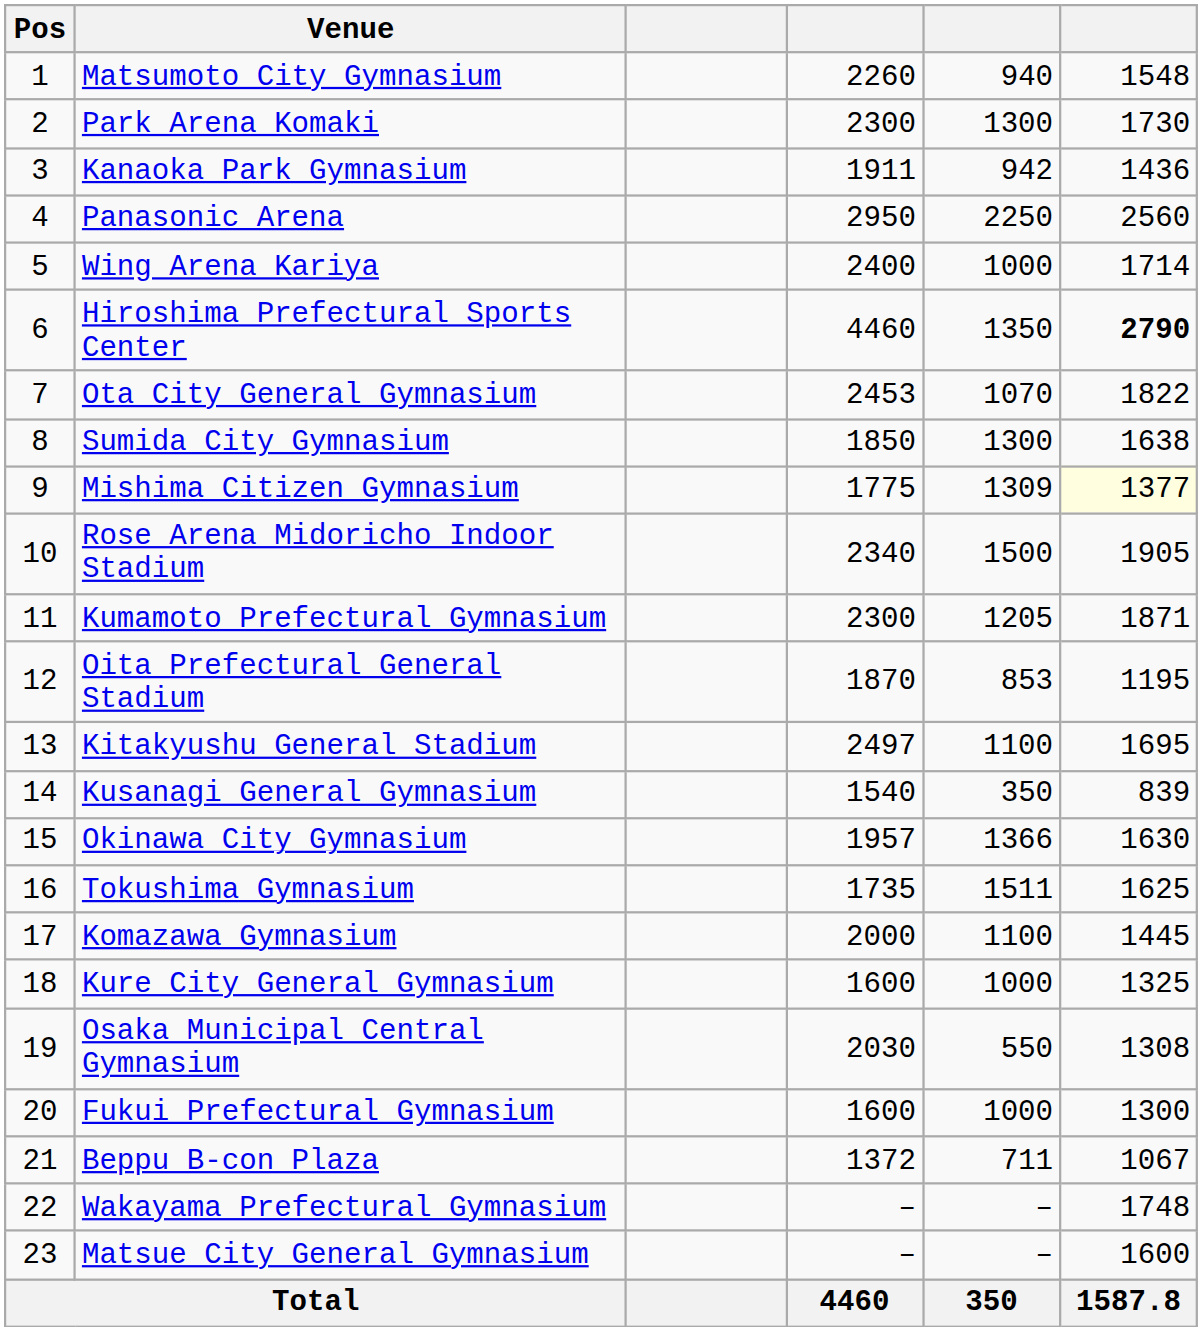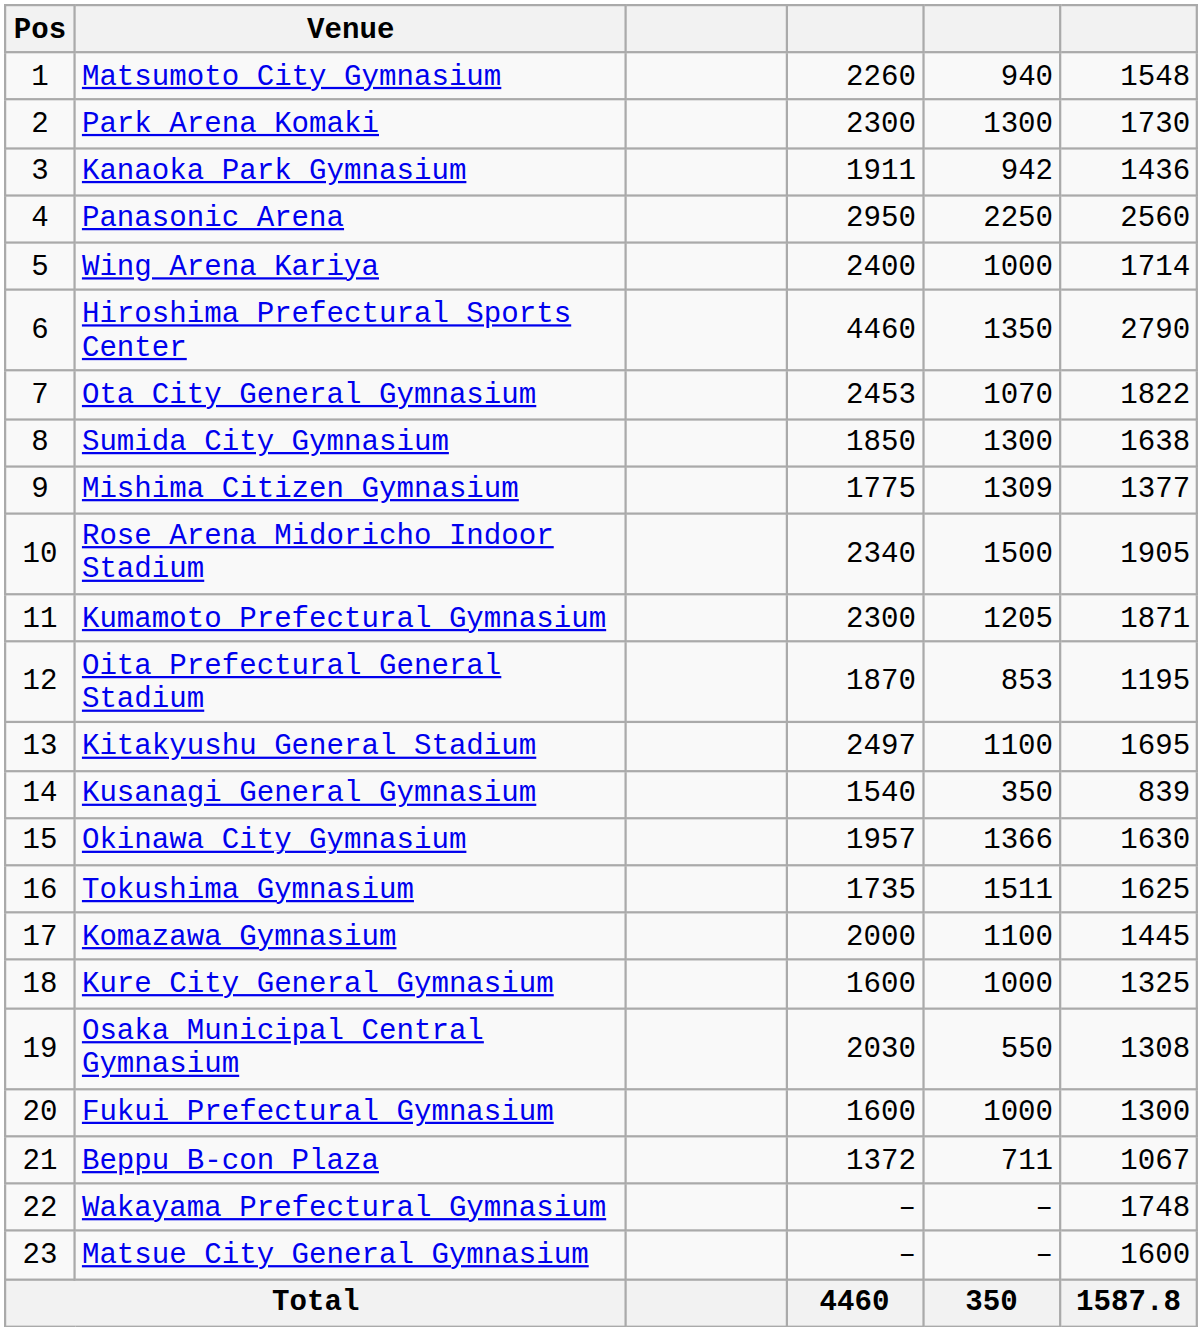(1155, 330) bold -> (1155, 330) normal
(1155, 490) lightyellow background -> (1155, 490) no background
